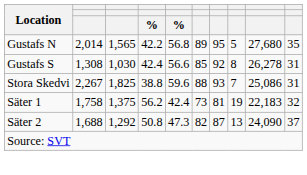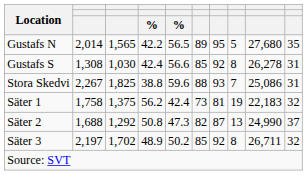(179, 44) 56.8 -> (179, 44) 56.5
(265, 121) 24,090 -> (265, 121) 24,990
+ row: (24, 141)
